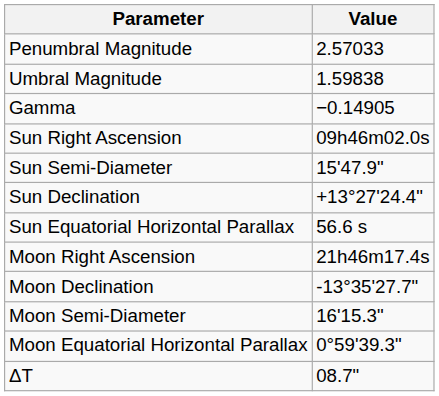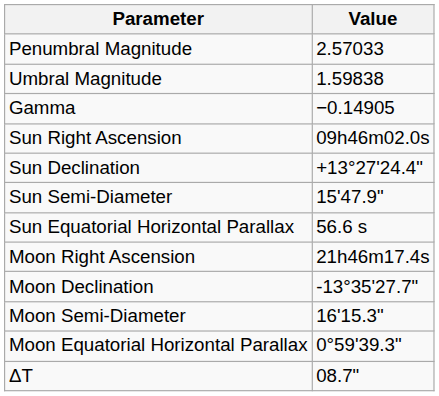rows swapped: (74, 197) <-> (91, 167)
